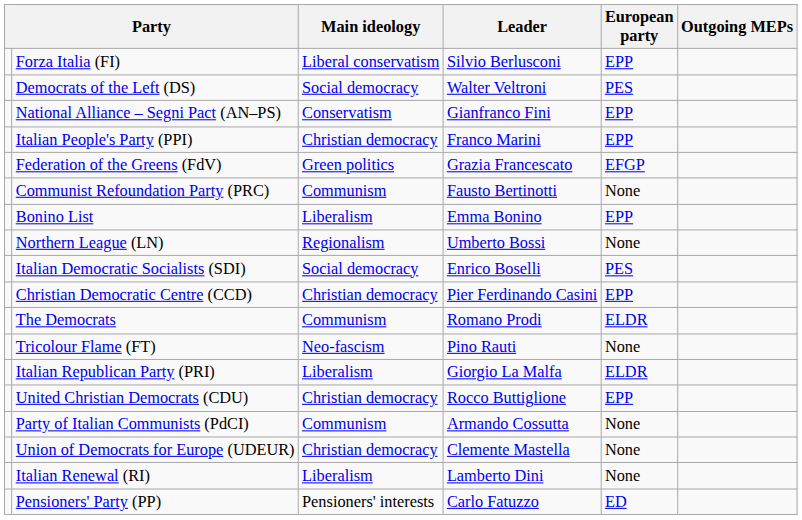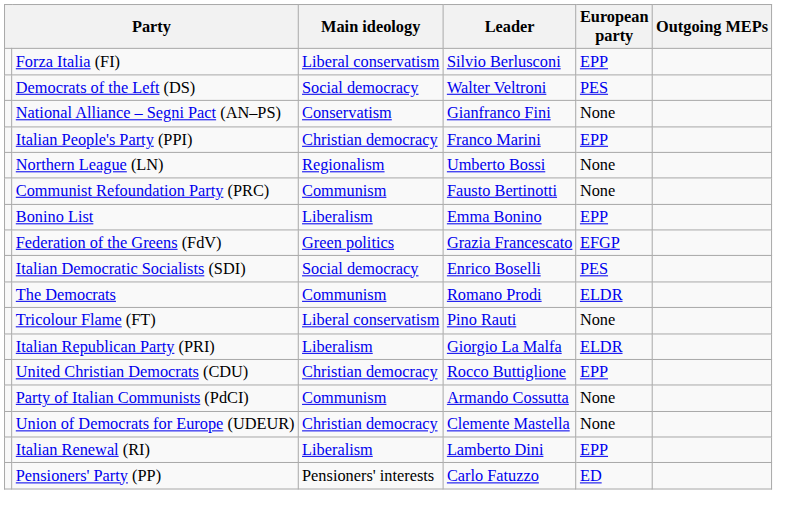(619, 113) EPP -> (598, 113) None
rows swapped: (90, 242) <-> (119, 165)
- row: (134, 294)
(343, 346) Neo-fascism -> (371, 320) Liberal conservatism
(623, 475) None -> (594, 449) EPP
